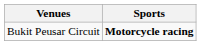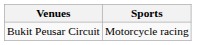(149, 31) bold -> (147, 31) normal
